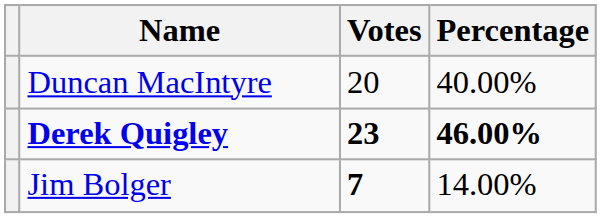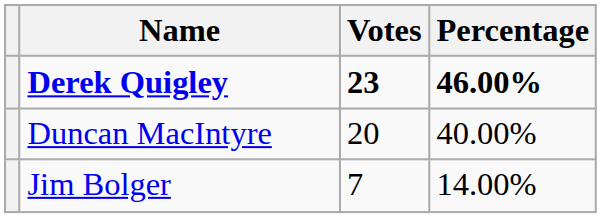rows swapped: (128, 133) <-> (150, 81)
(355, 184) bold -> (355, 184) normal
